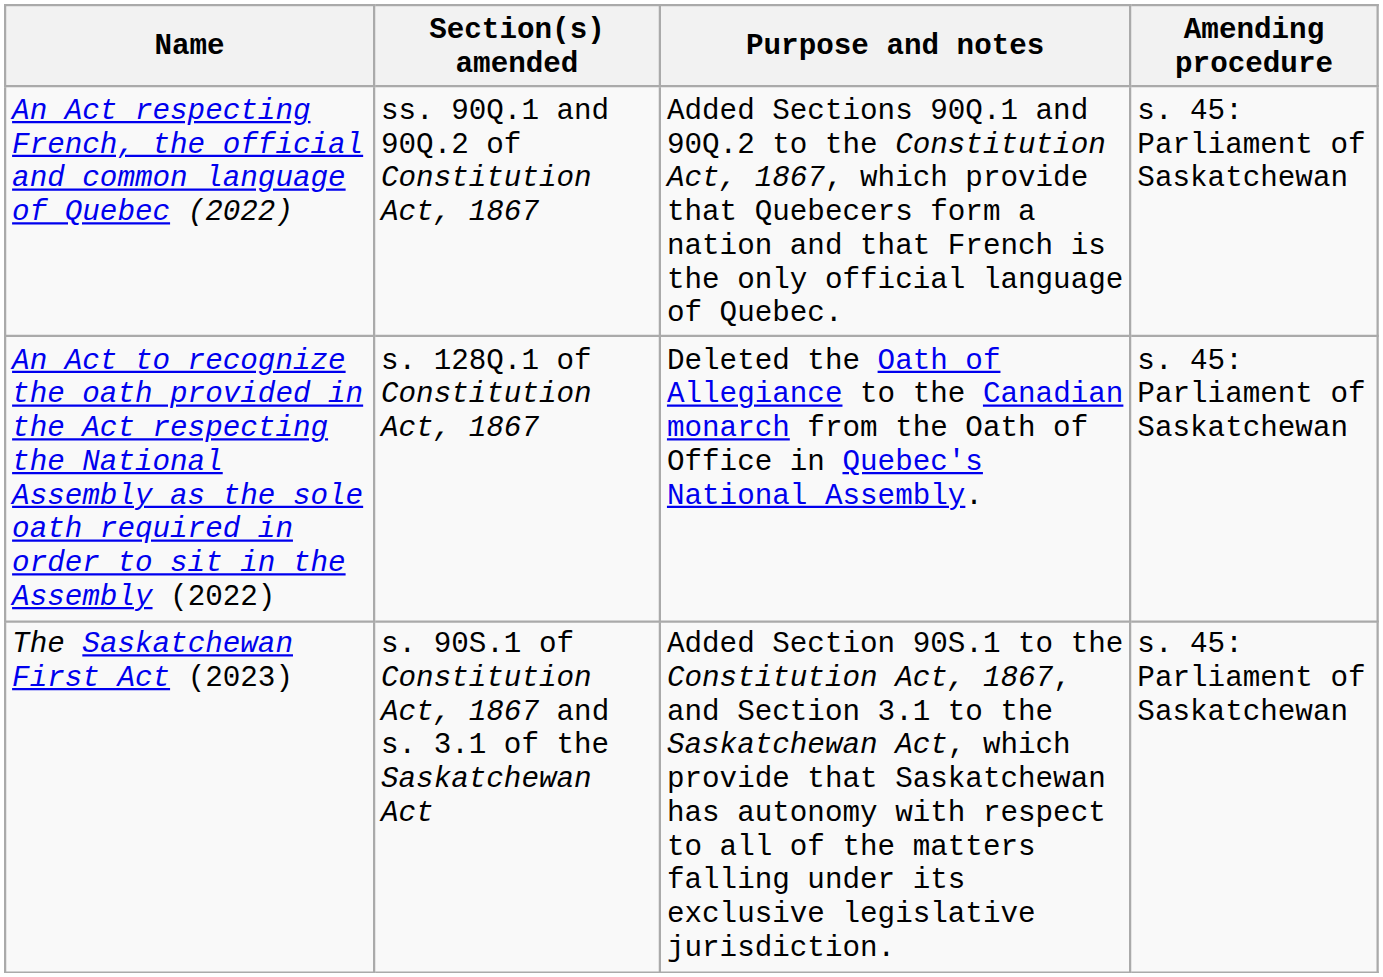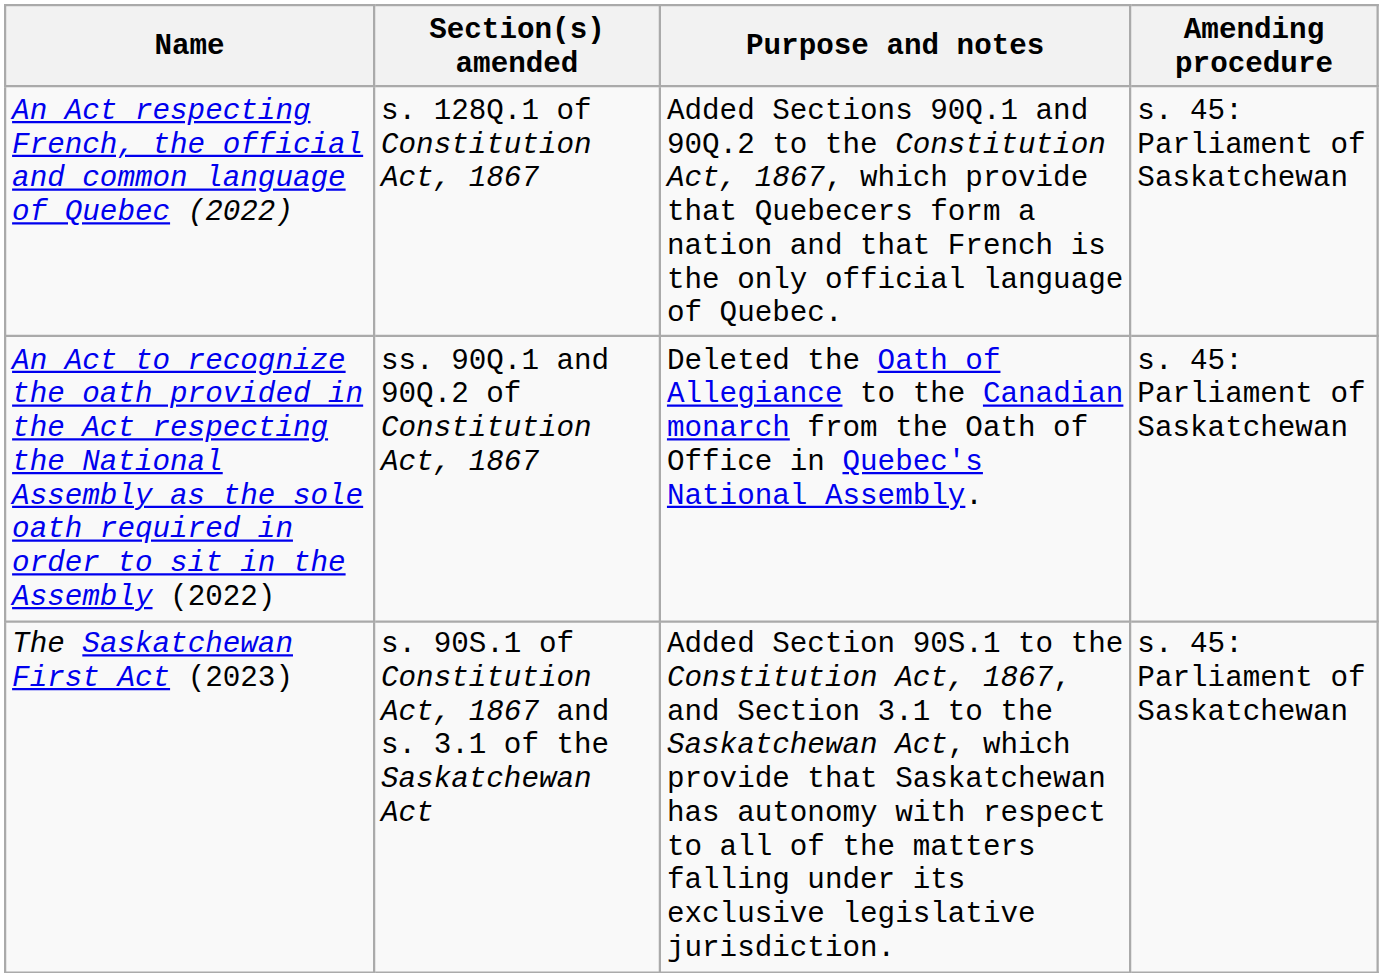(495, 161) ss. 90Q.1 and 90Q.2 of Constitution Act, 1867 -> (486, 144) s. 128Q.1 of Constitution Act, 1867
(486, 394) s. 128Q.1 of Constitution Act, 1867 -> (495, 411) ss. 90Q.1 and 90Q.2 of Constitution Act, 1867
